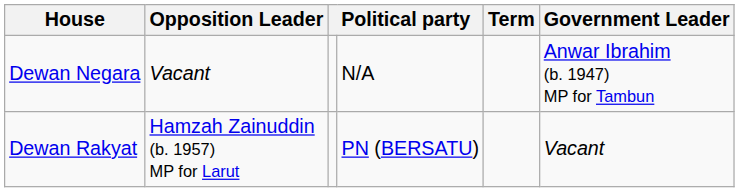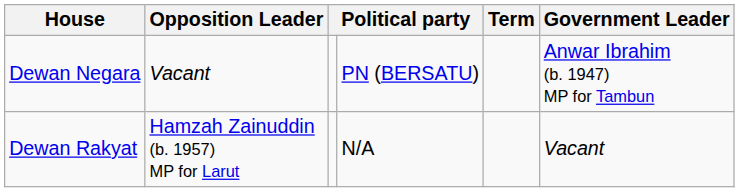(358, 73) N/A -> (410, 73) PN (BERSATU)
(410, 148) PN (BERSATU) -> (358, 148) N/A
